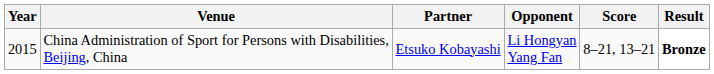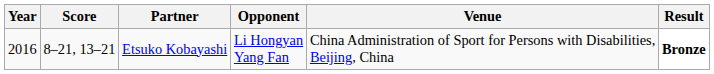columns swapped: (216, 16) <-> (619, 16)
(22, 49) 2015 -> (22, 49) 2016
